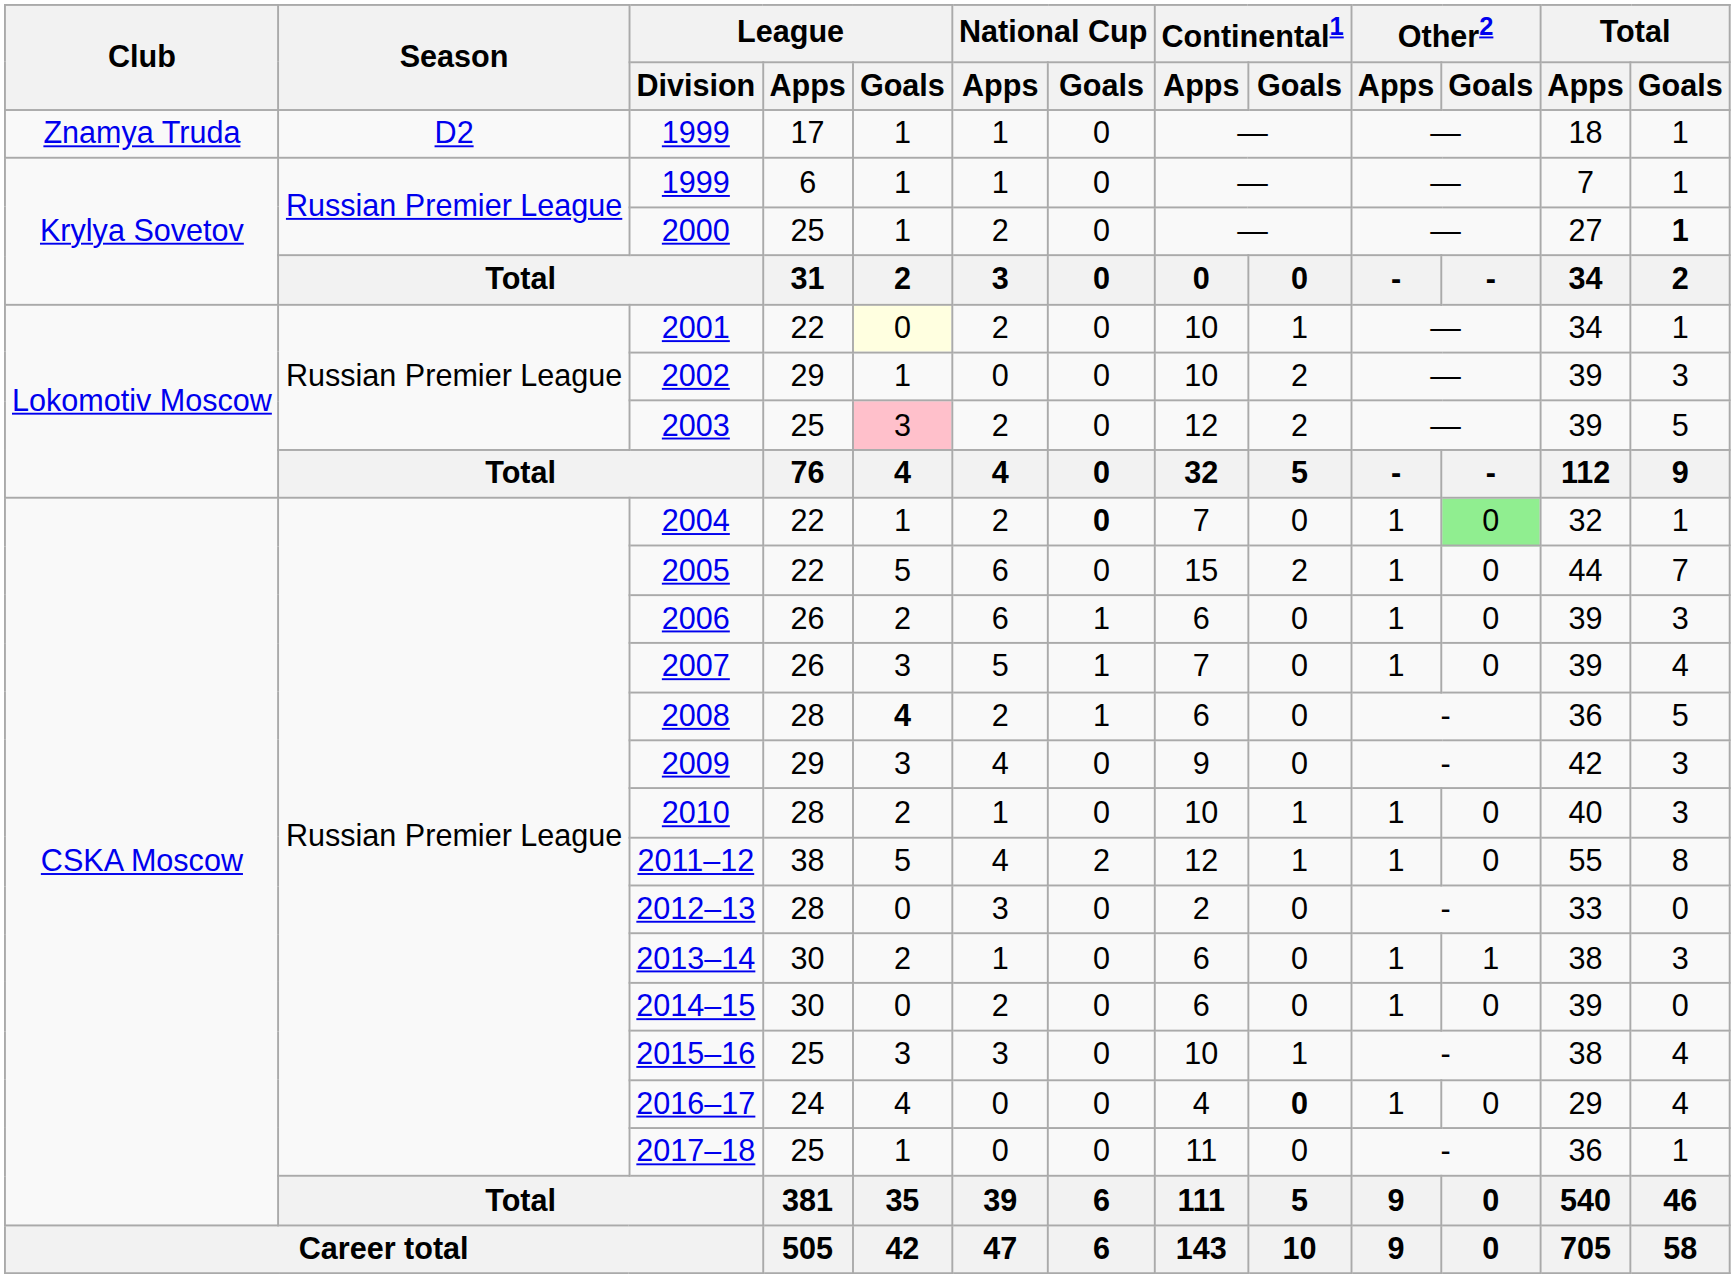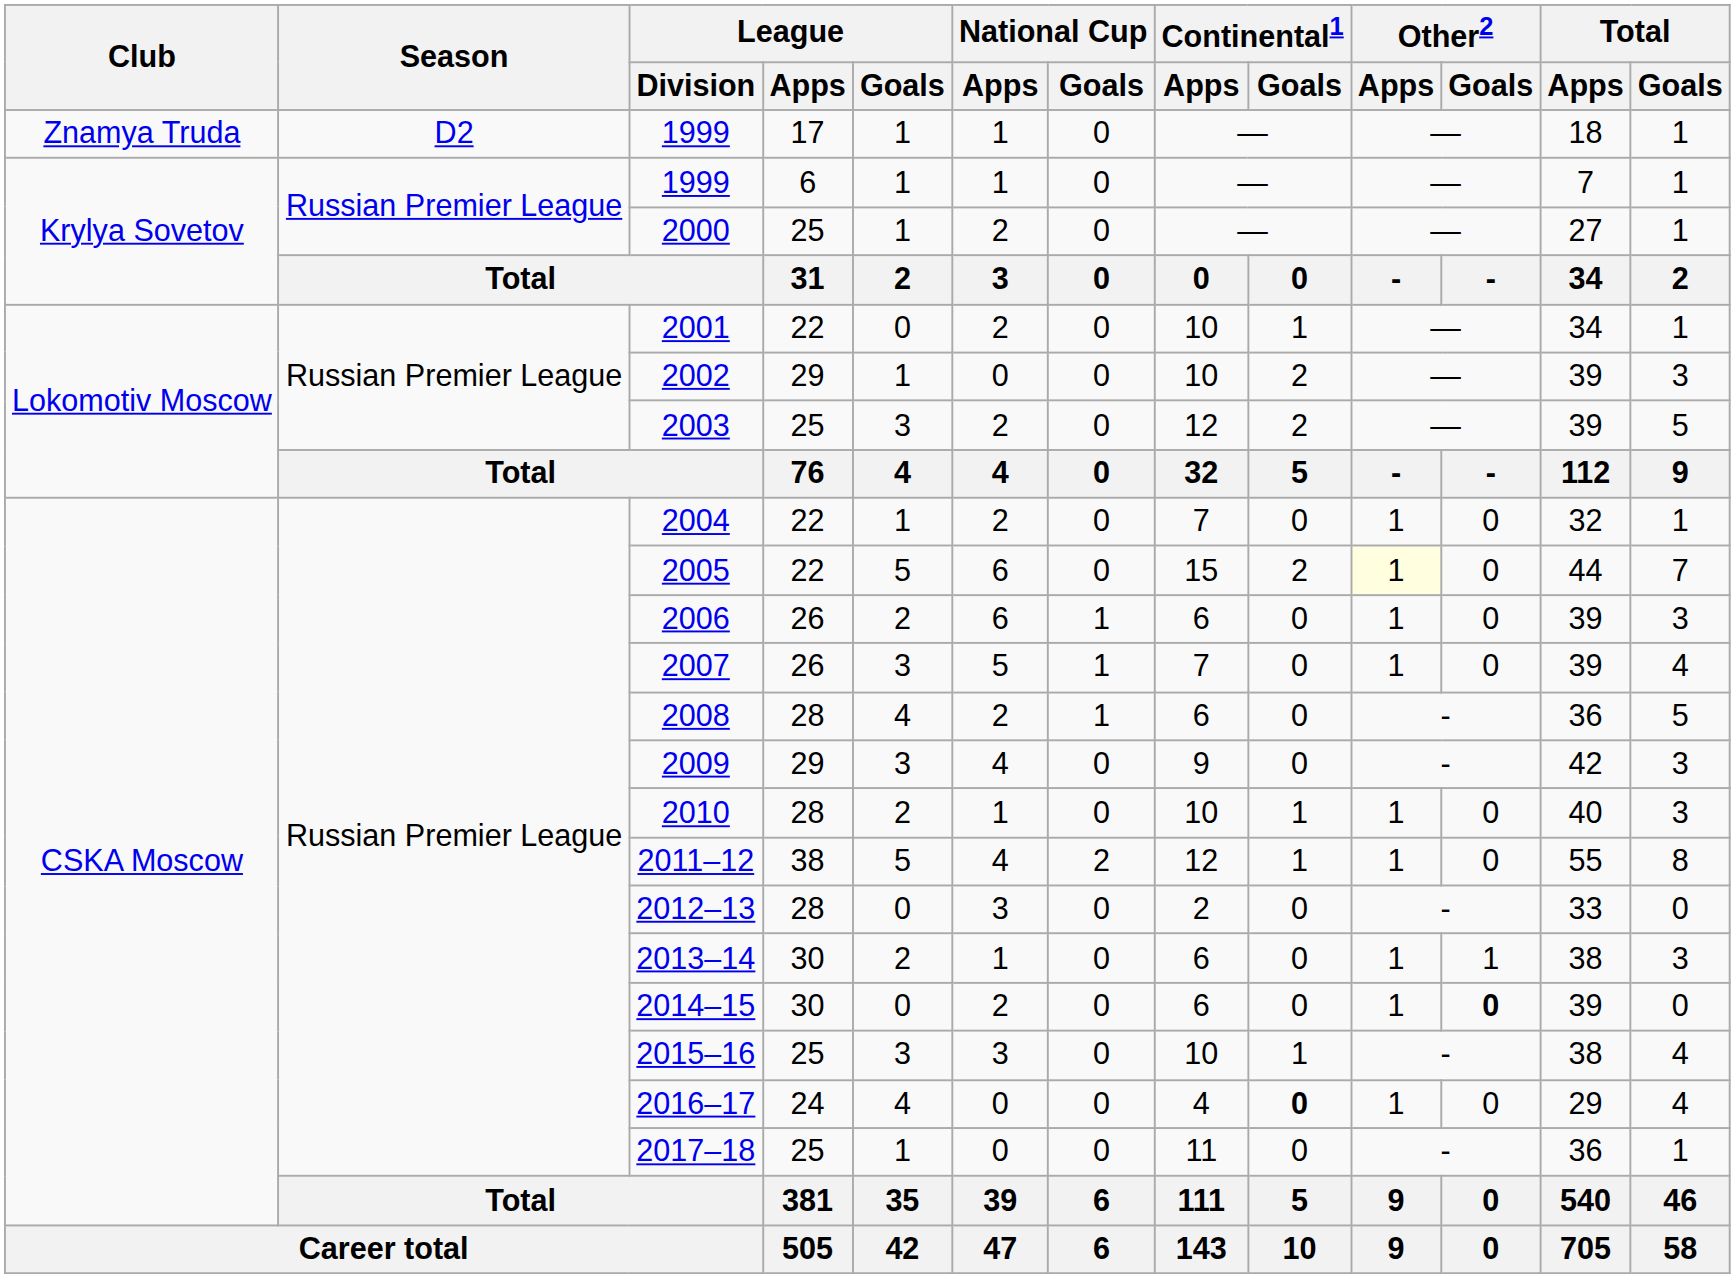(1680, 230) bold -> (1680, 230) normal
(902, 327) lightyellow background -> (902, 327) no background
(902, 424) pink background -> (902, 424) no background
(1102, 521) bold -> (1102, 521) normal
(1491, 521) lightgreen background -> (1491, 521) no background
(1396, 570) no background -> (1396, 570) lightyellow background
(902, 715) bold -> (902, 715) normal
(1491, 1006) normal -> (1491, 1006) bold
